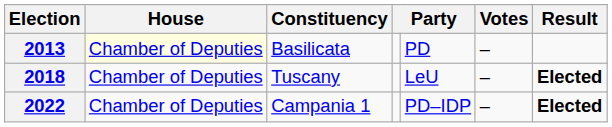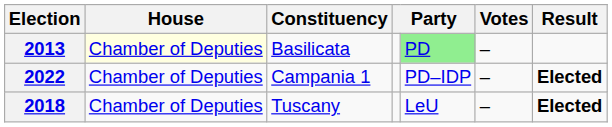(418, 48) no background -> (418, 48) lightgreen background
rows swapped: (45, 77) <-> (45, 106)
